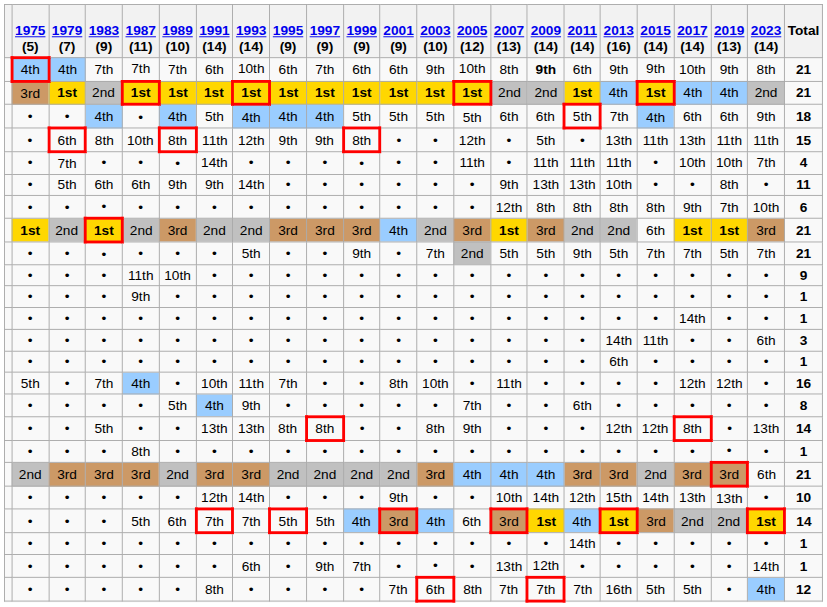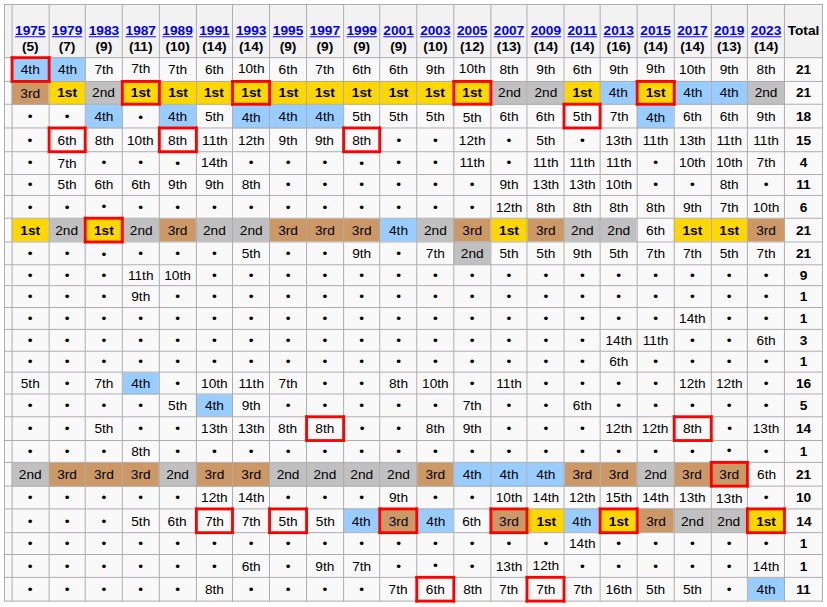(546, 70) bold -> (546, 70) normal
(251, 185) 14th -> (251, 185) 8th
(803, 406) 8 -> (803, 406) 5
(803, 589) 12 -> (803, 589) 11
